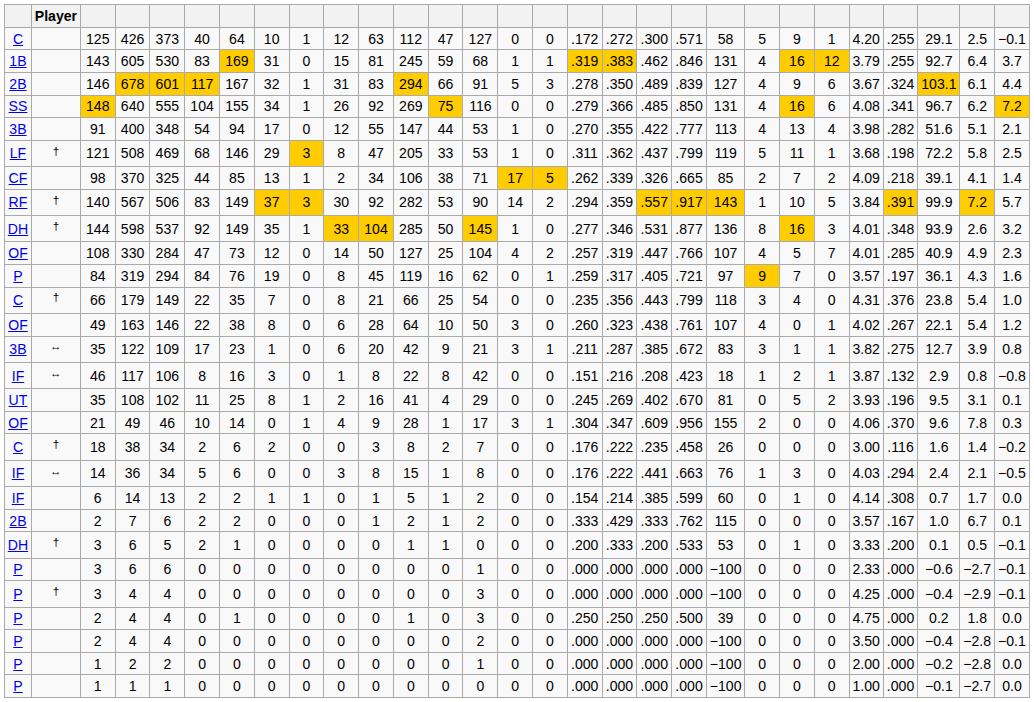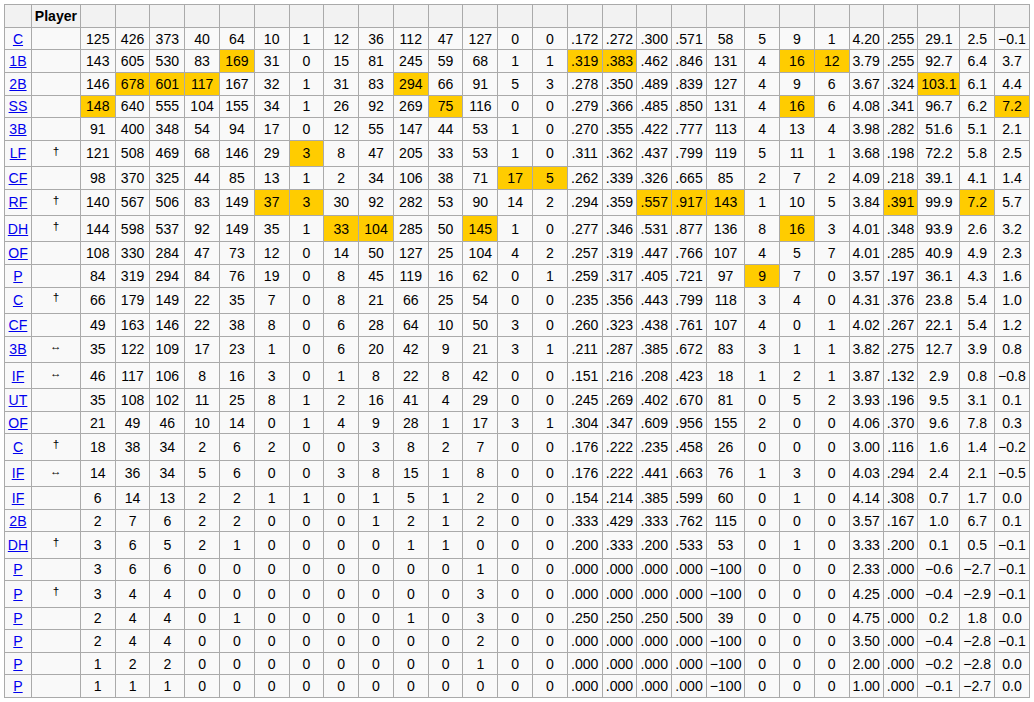(376, 39) 63 -> (376, 39) 36
(18, 325) OF -> (18, 325) CF
